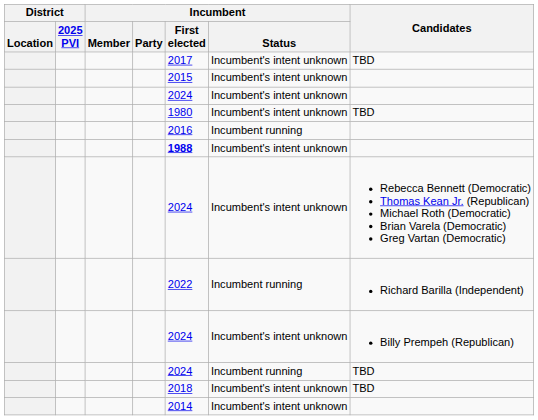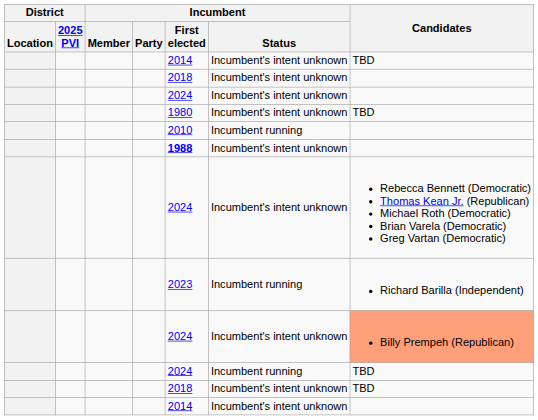(180, 60) 2017 -> (180, 60) 2014
(180, 78) 2015 -> (180, 78) 2018
(180, 130) 2016 -> (180, 130) 2010
(180, 284) 2022 -> (180, 284) 2023
(442, 343) no background -> (442, 343) lightsalmon background
